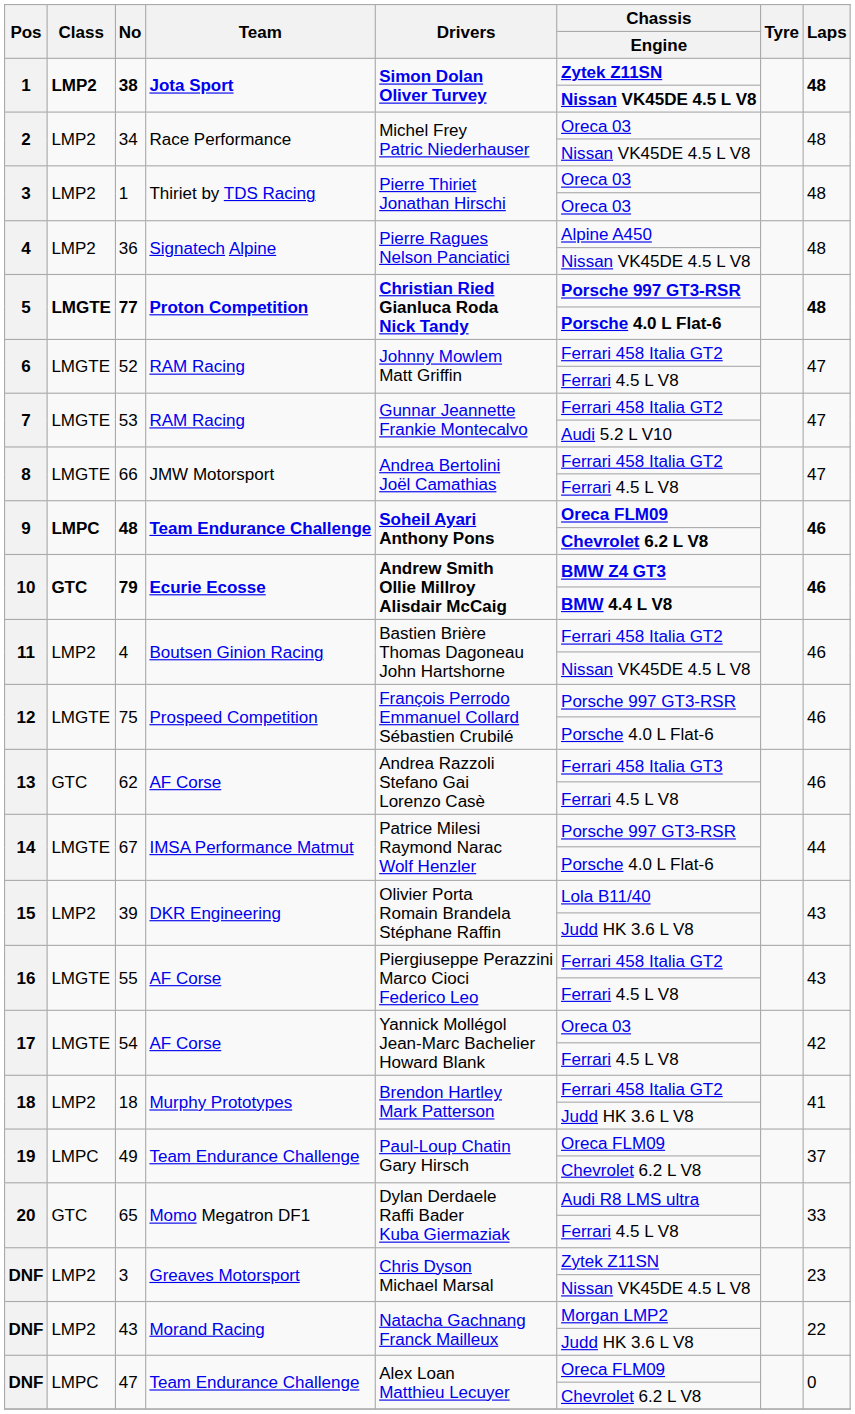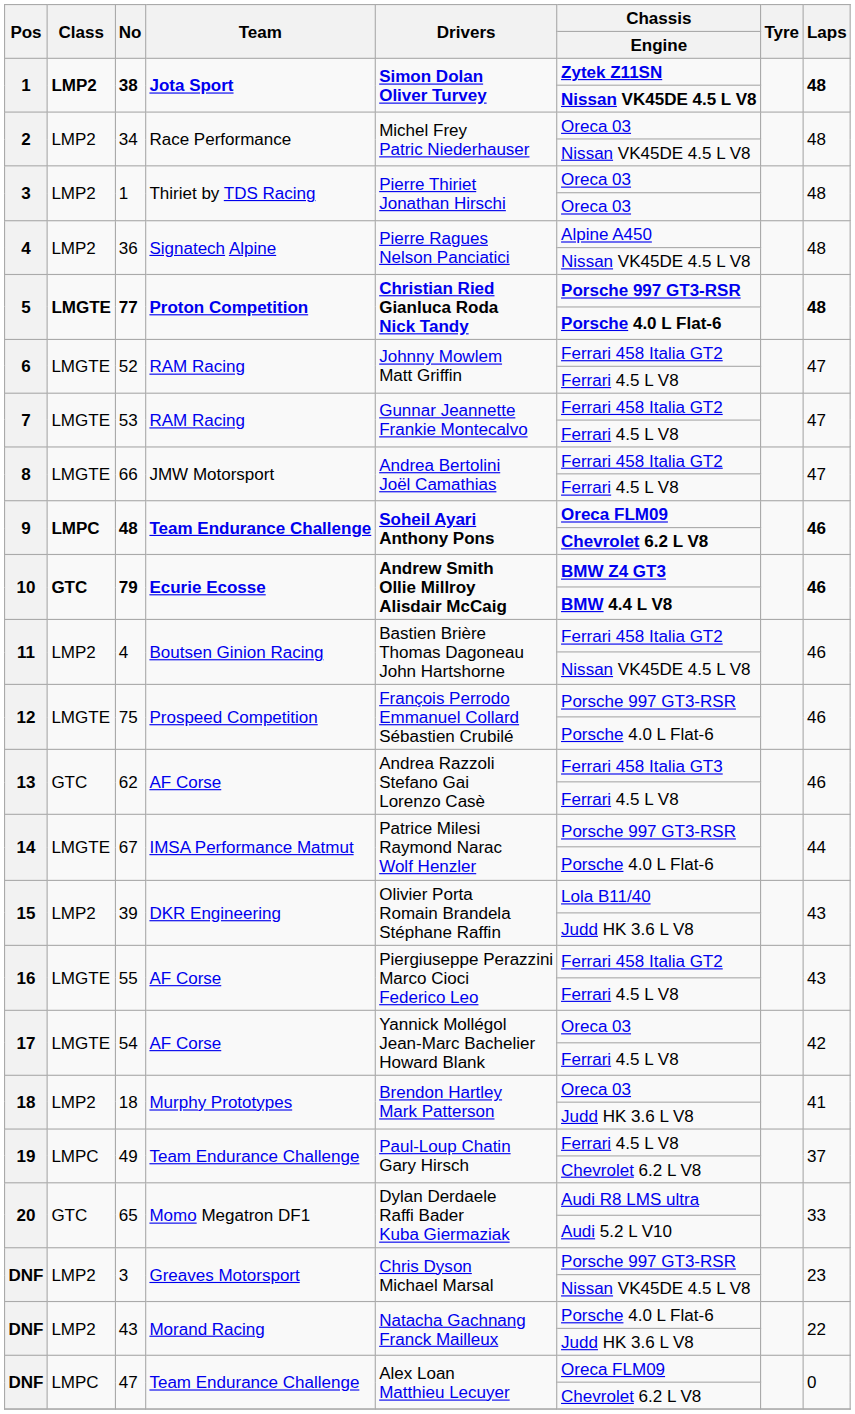(617, 434) Audi 5.2 L V10 -> (620, 434) Ferrari 4.5 L V8
(642, 1089) Ferrari 458 Italia GT2 -> (596, 1089) Oreca 03
(613, 1142) Oreca FLM09 -> (620, 1142) Ferrari 4.5 L V8
(620, 1232) Ferrari 4.5 L V8 -> (617, 1232) Audi 5.2 L V10
(610, 1261) Zytek Z11SN -> (649, 1261) Porsche 997 GT3-RSR
(614, 1315) Morgan LMP2 -> (637, 1315) Porsche 4.0 L Flat-6
